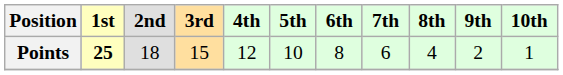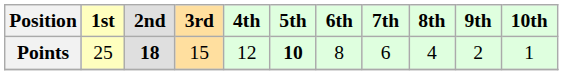(103, 52) bold -> (103, 52) normal
(150, 52) normal -> (150, 52) bold
(293, 52) normal -> (293, 52) bold
